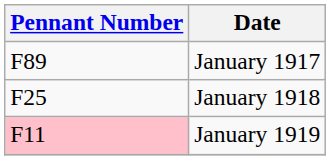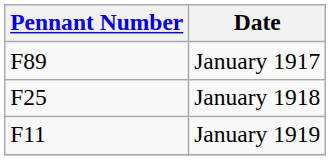(28, 135) pink background -> (28, 135) no background
